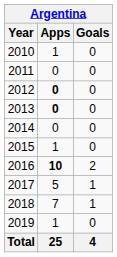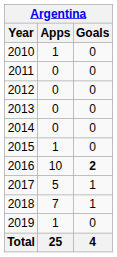(55, 90) bold -> (55, 90) normal
(55, 109) bold -> (55, 109) normal
(55, 166) bold -> (55, 166) normal
(93, 166) normal -> (93, 166) bold
